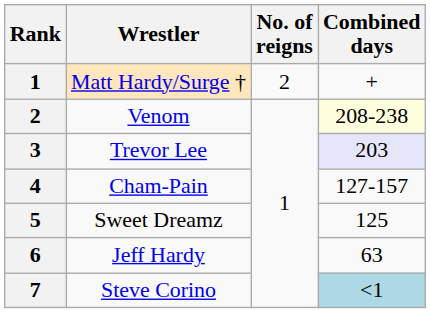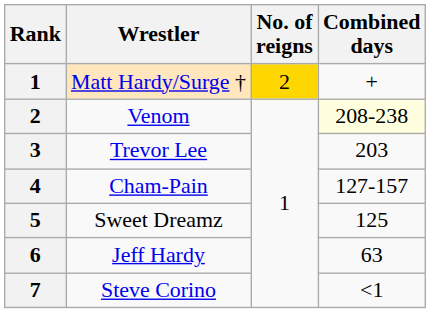(284, 81) no background -> (284, 81) gold background
(372, 150) lavender background -> (372, 150) no background
(372, 289) lightblue background -> (372, 289) no background
